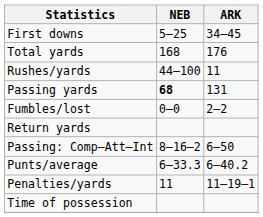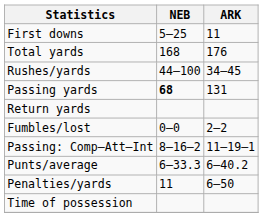(224, 33) 34–45 -> (213, 33) 11
(213, 71) 11 -> (224, 71) 34–45
rows swapped: (49, 128) <-> (49, 109)
(220, 146) 6–50 -> (231, 146) 11–19–1
(231, 184) 11–19–1 -> (220, 184) 6–50
